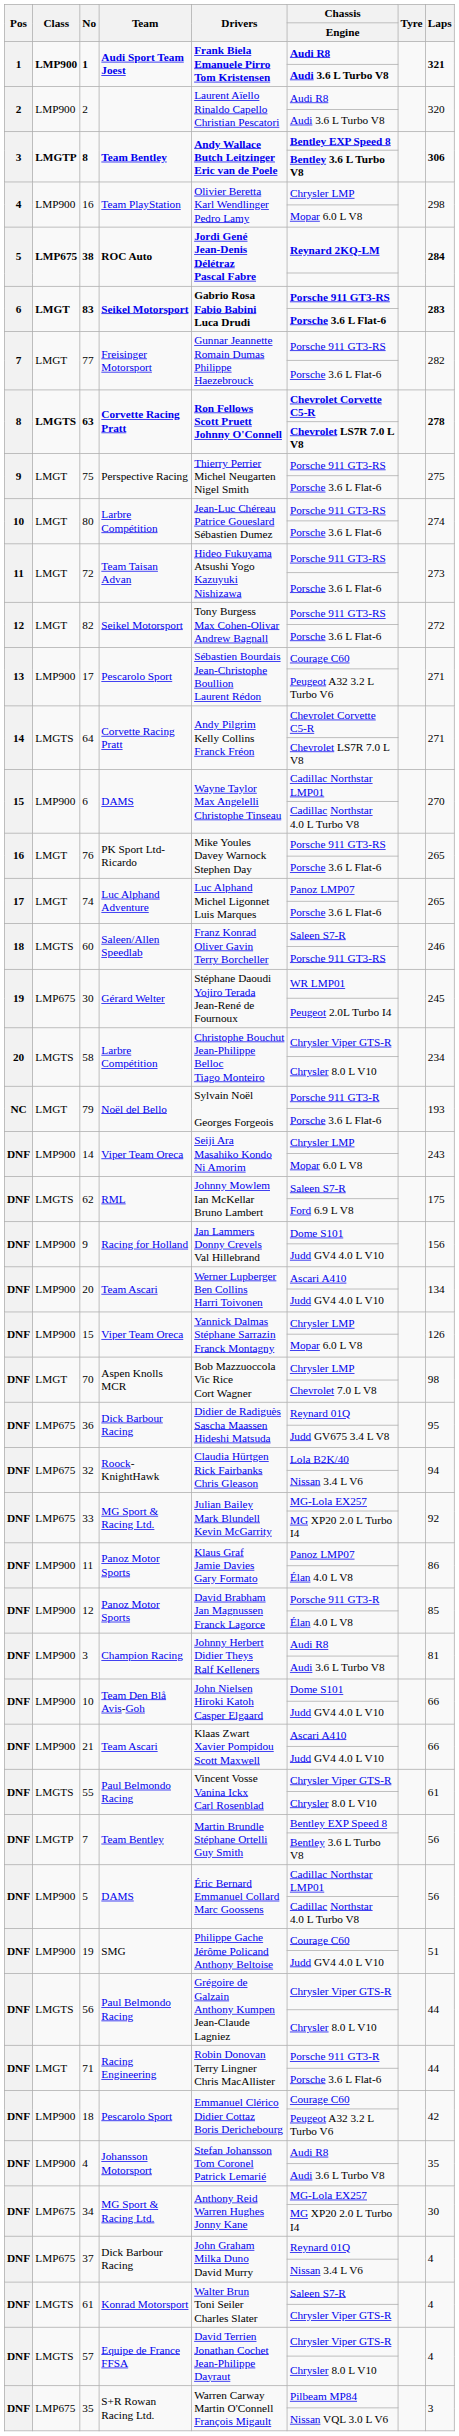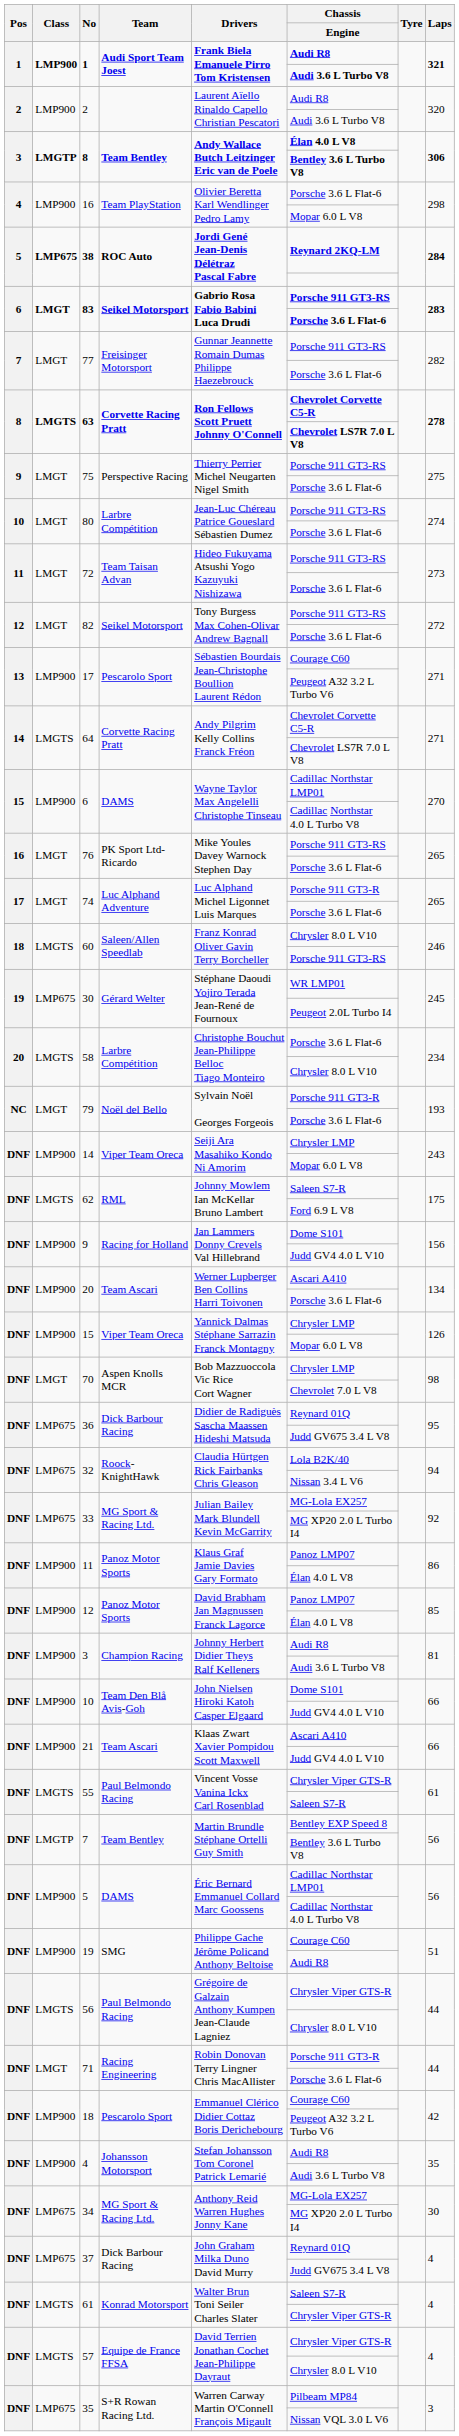(340, 141) Bentley EXP Speed 8 -> (323, 141) Élan 4.0 L V8
(322, 193) Chrysler LMP -> (336, 193) Porsche 3.6 L Flat-6
(322, 890) Panoz LMP07 -> (335, 890) Porsche 911 GT3-R
(318, 935) Saleen S7-R -> (333, 935) Chrysler 8.0 L V10
(341, 1042) Chrysler Viper GTS-R -> (336, 1042) Porsche 3.6 L Flat-6
(337, 1300) Judd GV4 4.0 L V10 -> (336, 1300) Porsche 3.6 L Flat-6
(335, 1599) Porsche 911 GT3-R -> (322, 1599) Panoz LMP07
(333, 1803) Chrysler 8.0 L V10 -> (318, 1803) Saleen S7-R
(337, 1962) Judd GV4 4.0 L V10 -> (309, 1962) Audi R8
(326, 2270) Nissan 3.4 L V6 -> (340, 2270) Judd GV675 3.4 L V8
